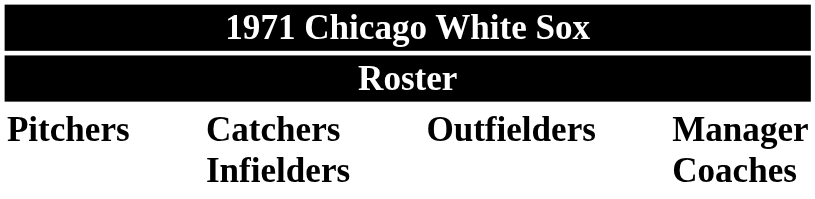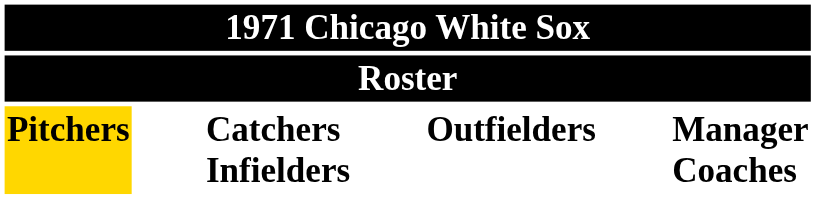(68, 128) no background -> (68, 128) gold background
